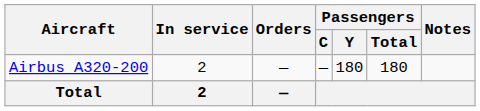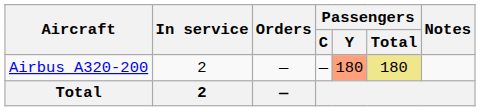(349, 68) no background -> (349, 68) lightsalmon background
(394, 68) no background -> (394, 68) khaki background
